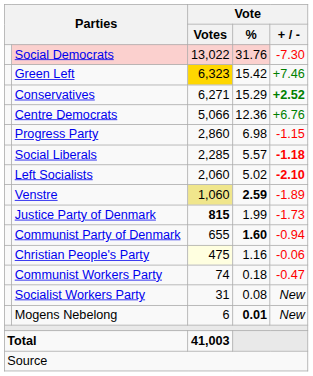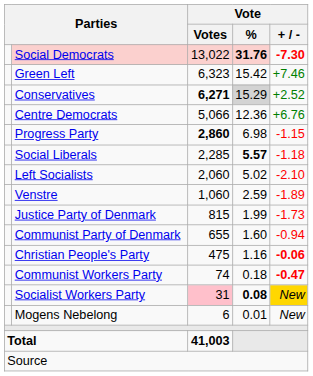(251, 54) normal -> (251, 54) bold
(290, 54) normal -> (290, 54) bold
(214, 74) gold background -> (214, 74) no background
(214, 94) normal -> (214, 94) bold
(251, 94) no background -> (251, 94) lightgrey background
(289, 94) bold -> (289, 94) normal
(214, 134) normal -> (214, 134) bold
(255, 154) normal -> (255, 154) bold
(290, 154) bold -> (290, 154) normal
(290, 174) bold -> (290, 174) normal
(214, 194) khaki background -> (214, 194) no background
(255, 194) bold -> (255, 194) normal
(219, 214) bold -> (219, 214) normal
(255, 235) bold -> (255, 235) normal
(219, 255) lightyellow background -> (219, 255) no background
(290, 255) normal -> (290, 255) bold
(290, 275) normal -> (290, 275) bold
(223, 295) no background -> (223, 295) pink background
(255, 295) normal -> (255, 295) bold
(292, 295) no background -> (292, 295) gold background
(255, 315) bold -> (255, 315) normal
